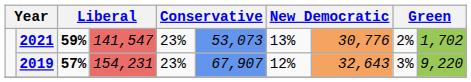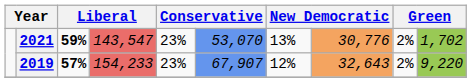(123, 41) 141,547 -> (123, 41) 143,547
(237, 41) 53,073 -> (237, 41) 53,070
(123, 65) 154,231 -> (123, 65) 154,233
(405, 65) 3% -> (405, 65) 2%
